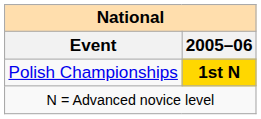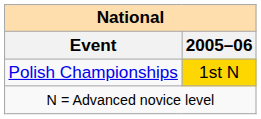(219, 72) bold -> (219, 72) normal
